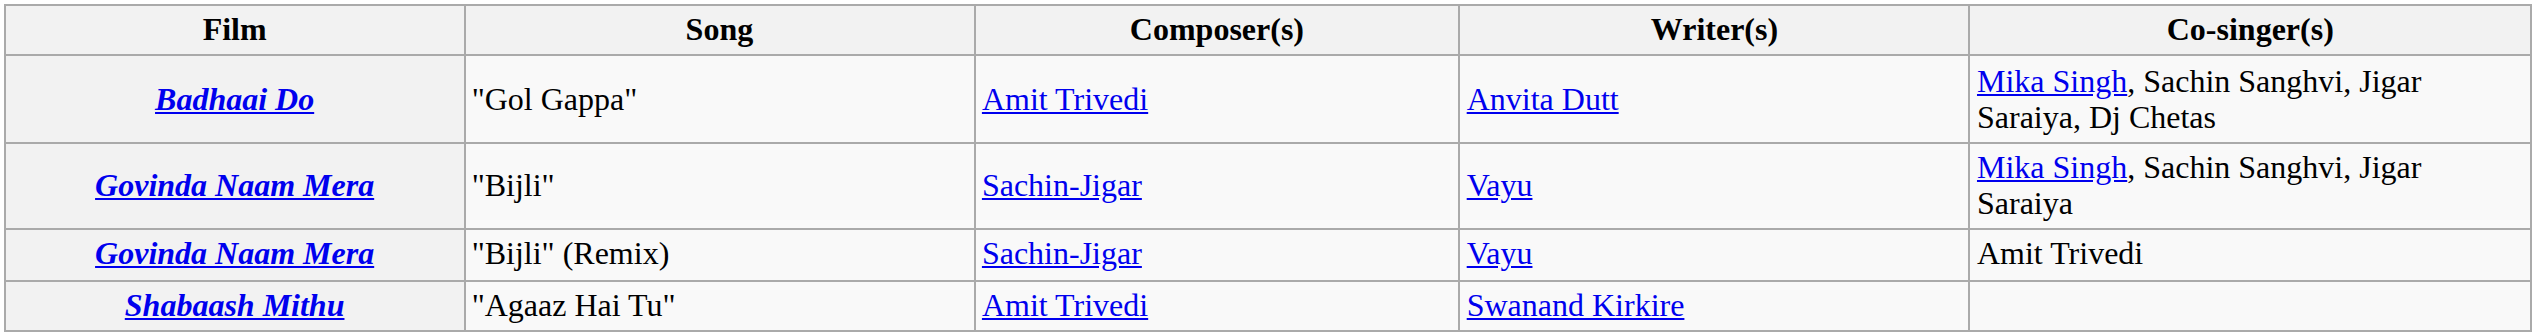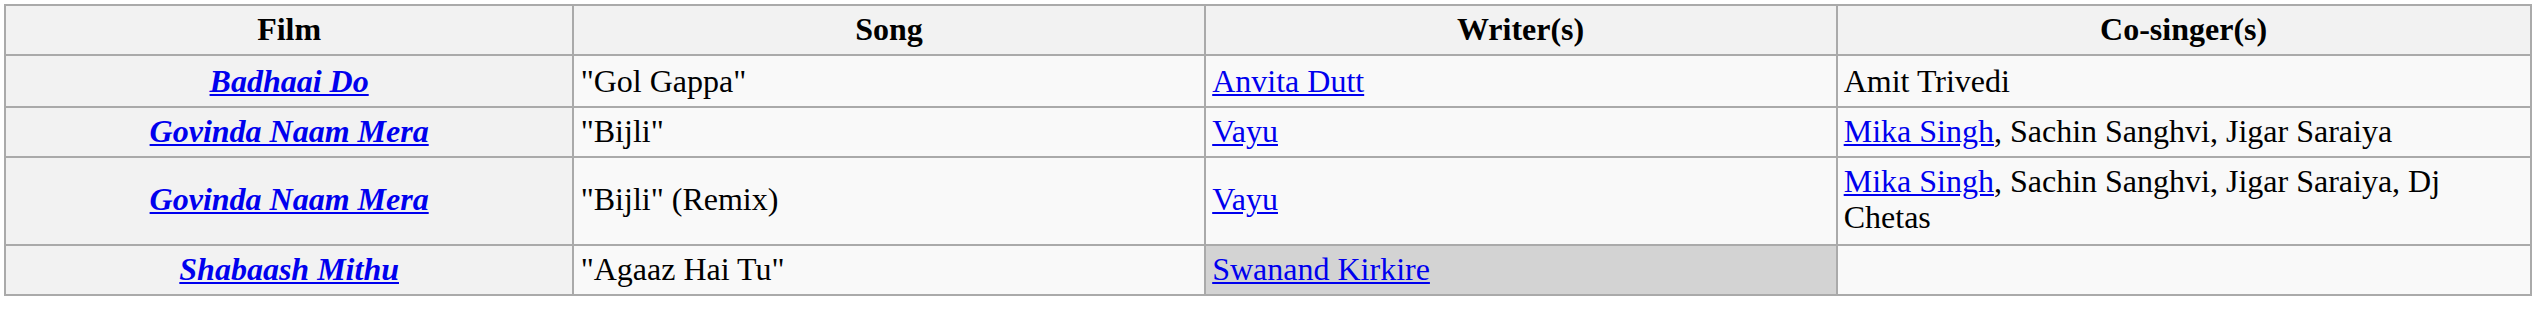- column: (1217, 29)
(2199, 98) Mika Singh, Sachin Sanghvi, Jigar Saraiya, Dj Chetas -> (1927, 80) Amit Trivedi
(2060, 254) Amit Trivedi -> (2142, 200) Mika Singh, Sachin Sanghvi, Jigar Saraiya, Dj Chetas
(1576, 304) no background -> (1321, 268) lightgrey background
